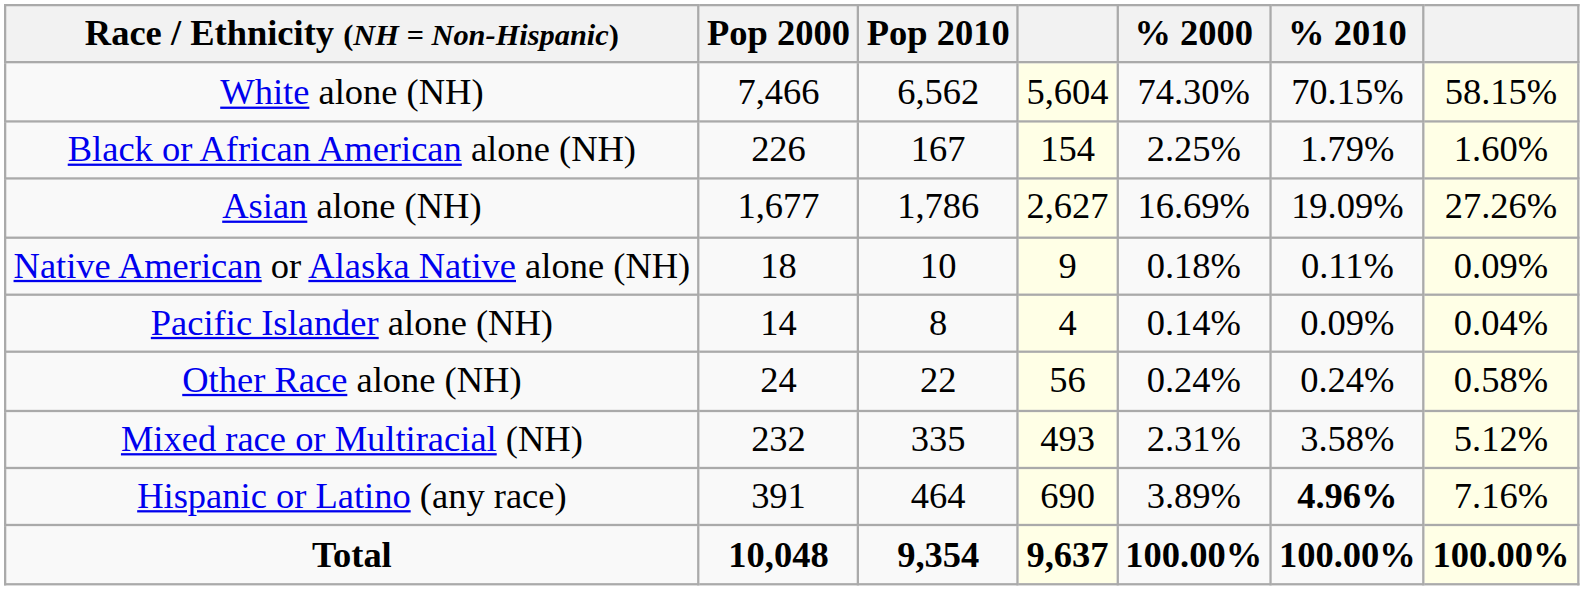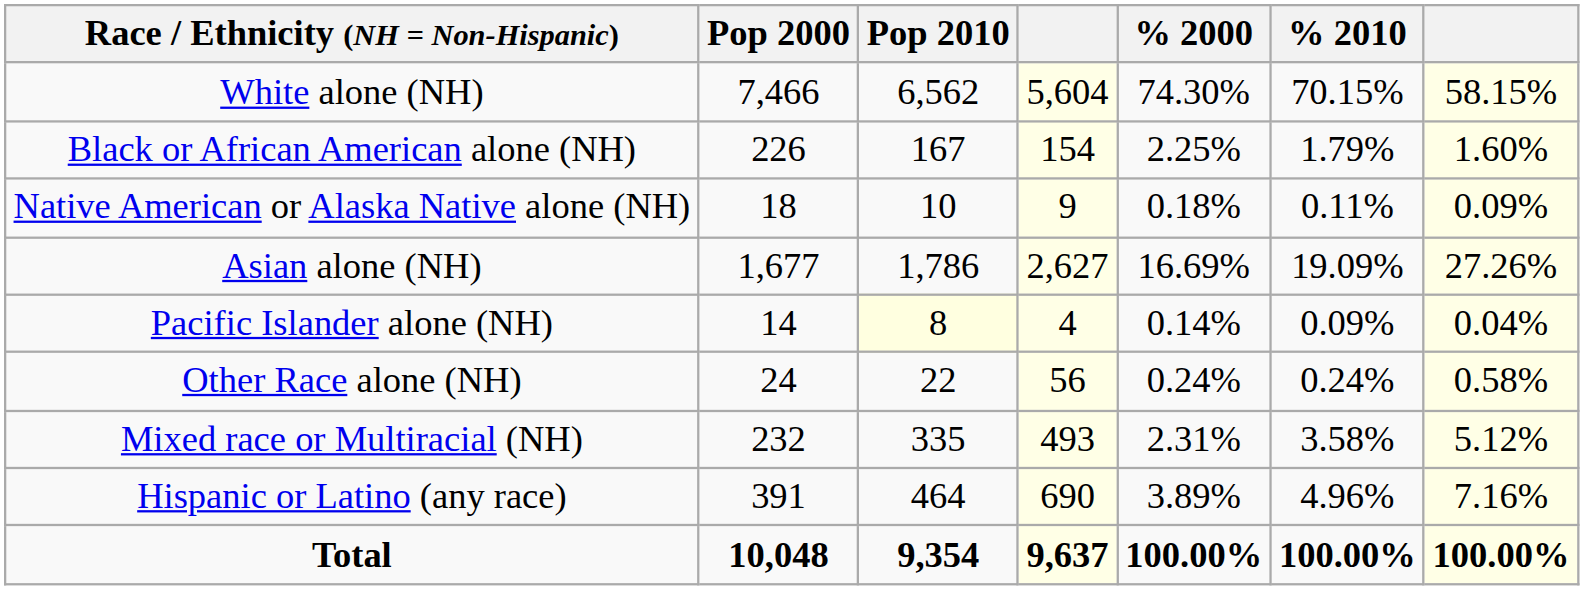rows swapped: (352, 264) <-> (352, 206)
(938, 322) no background -> (938, 322) lightyellow background
(1347, 496) bold -> (1347, 496) normal
